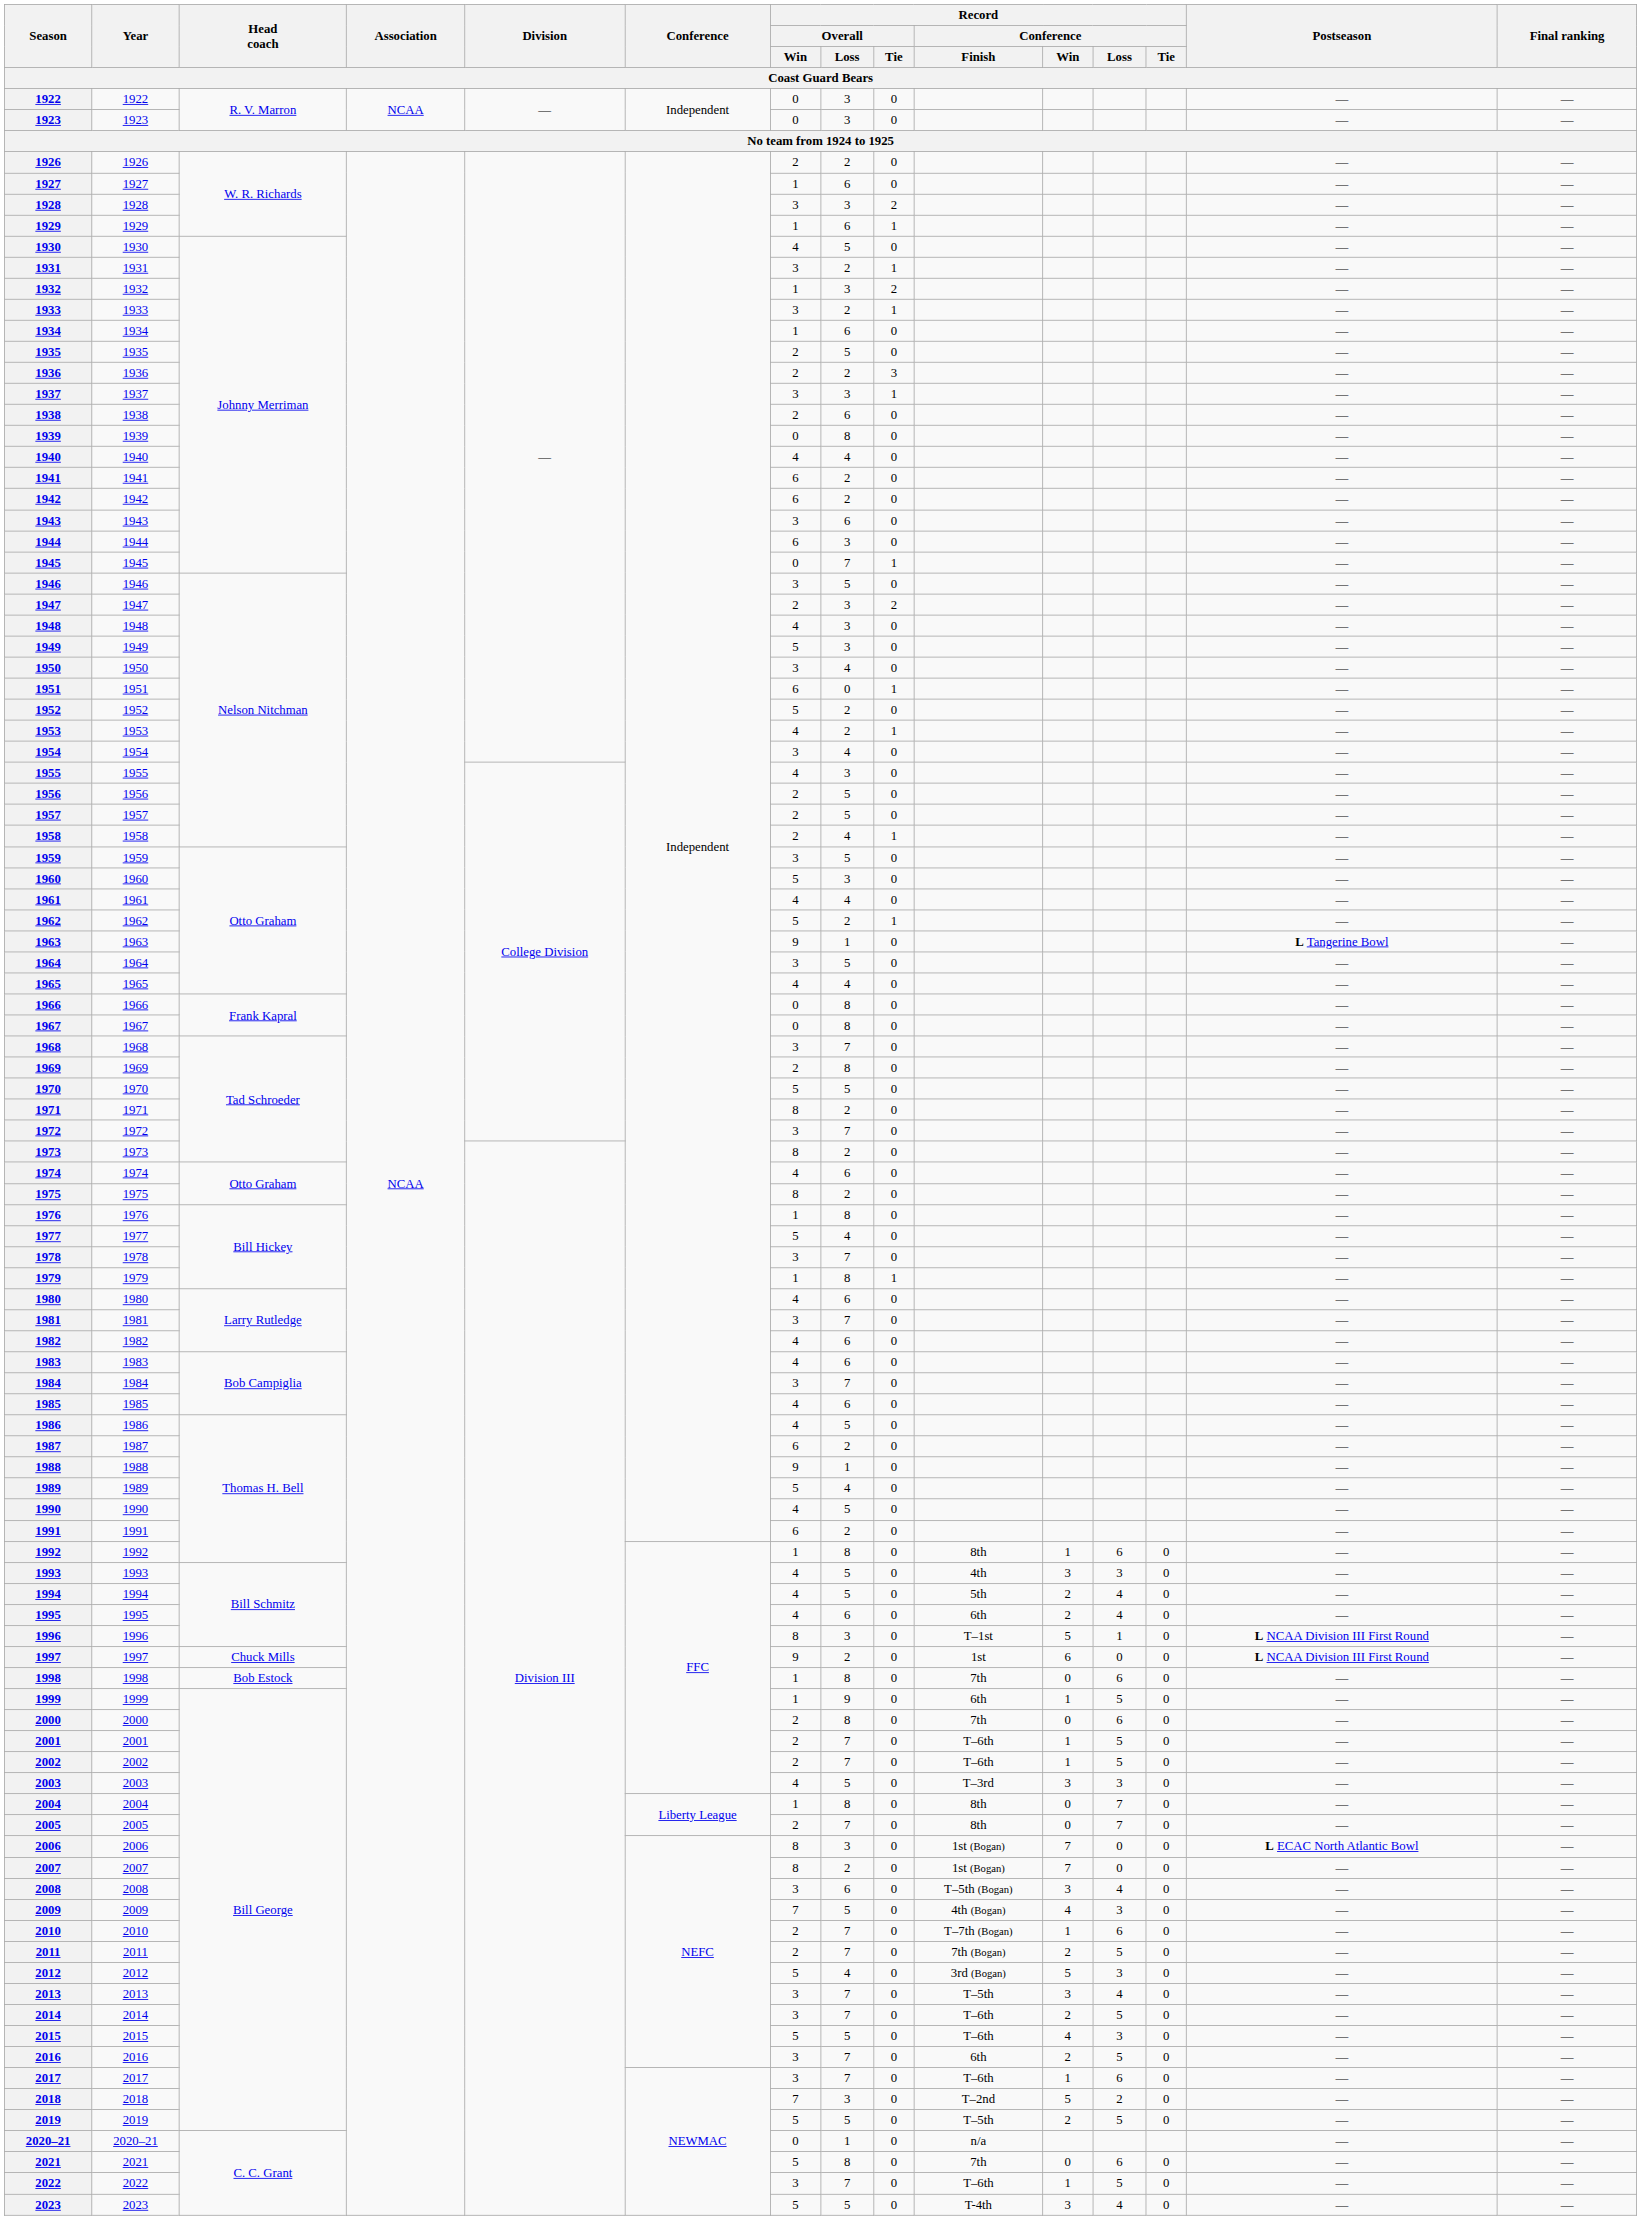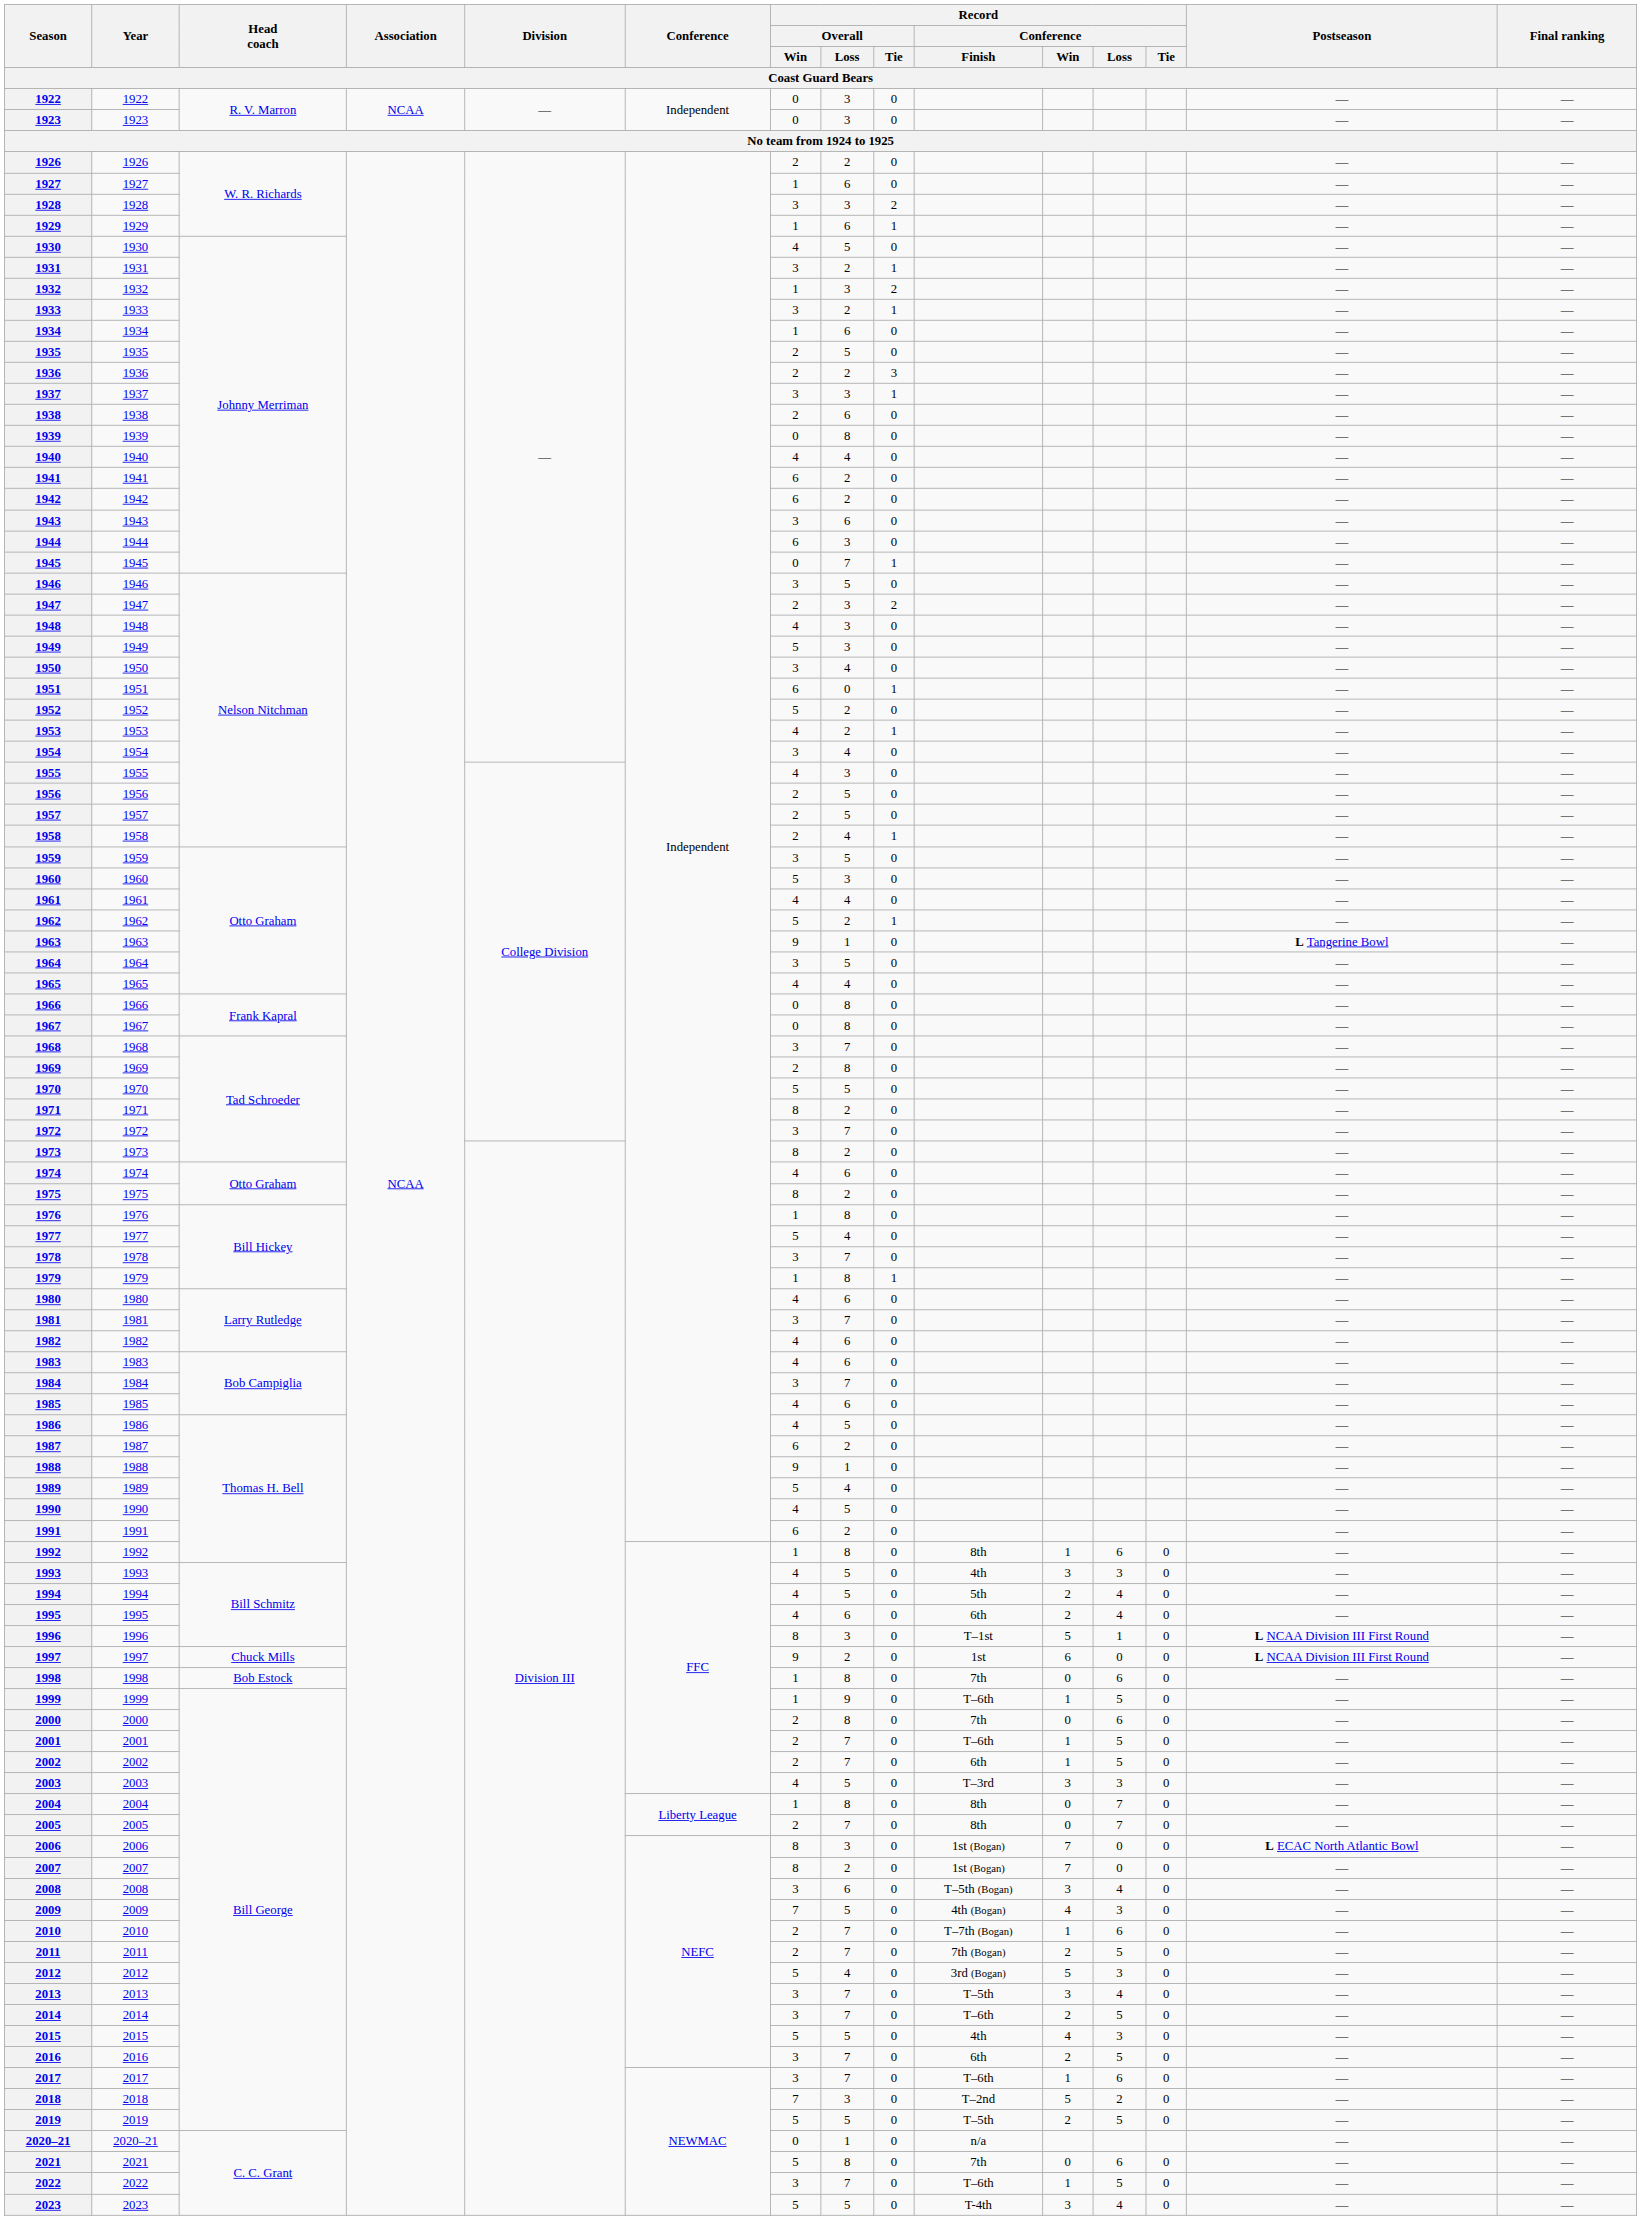(978, 1699) 6th -> (978, 1699) T–6th
(978, 1762) T–6th -> (978, 1762) 6th
(978, 2036) T–6th -> (978, 2036) 4th
